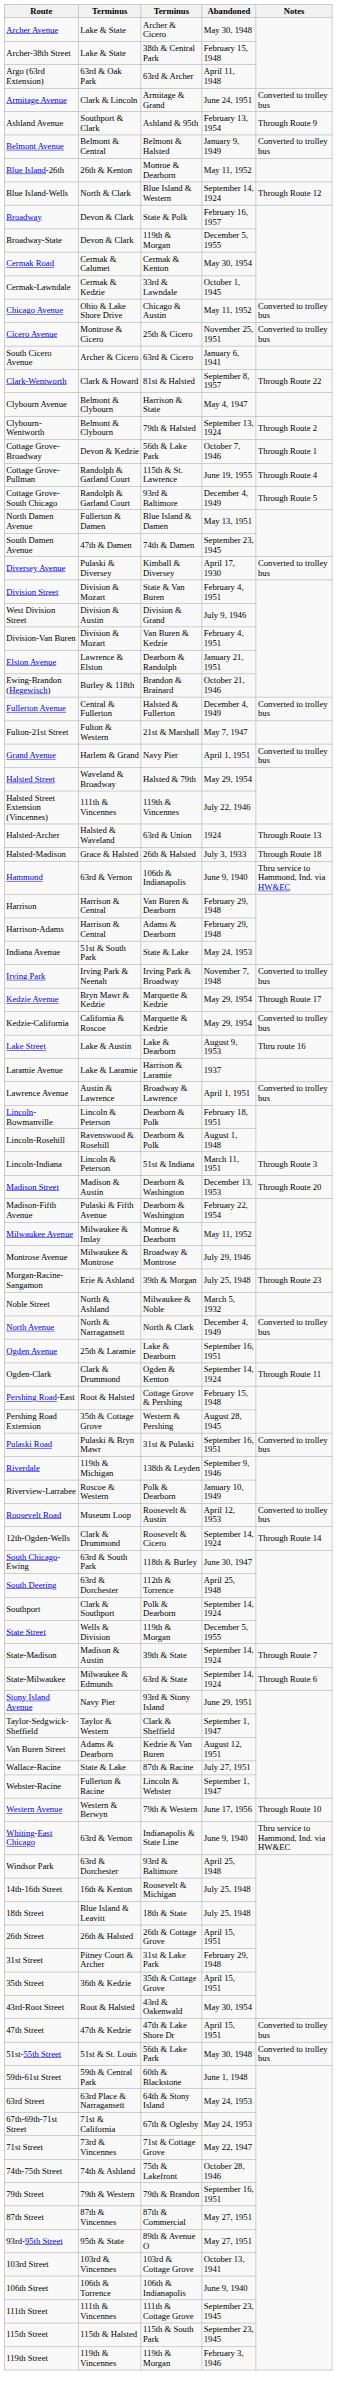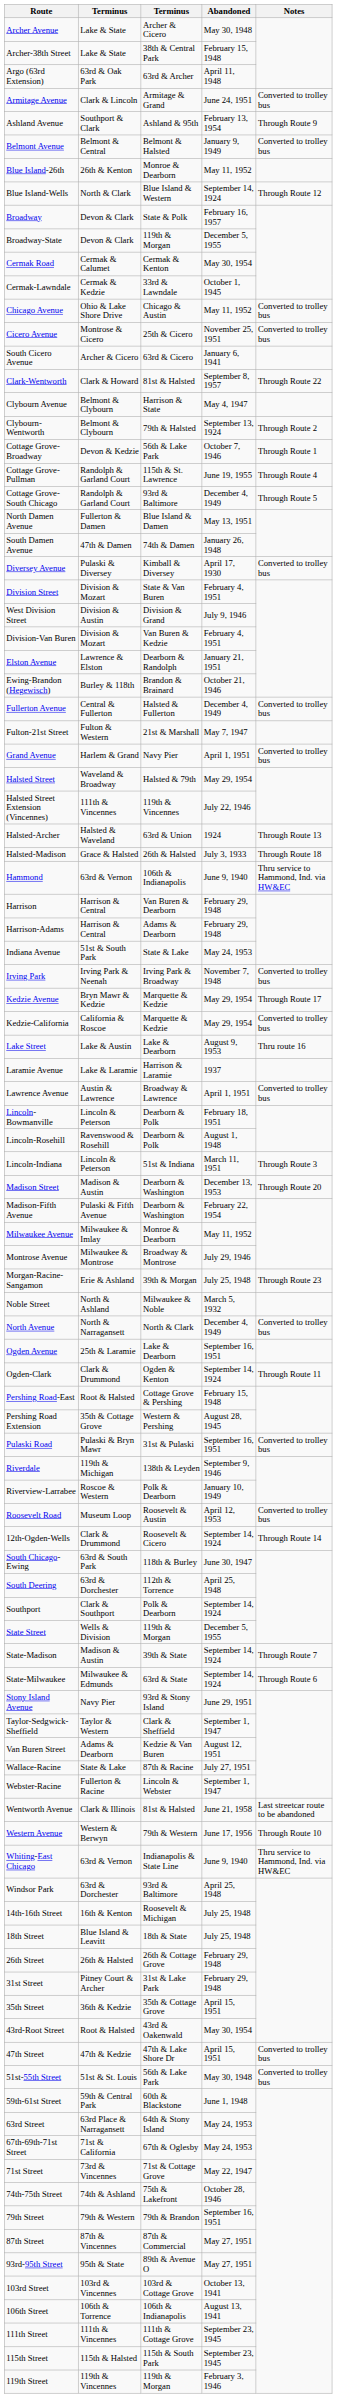(229, 545) September 23, 1945 -> (224, 545) January 26, 1948
+ row: (39, 1810)
(219, 1936) April 15, 1951 -> (226, 1960) February 29, 1948
(226, 2288) June 9, 1940 -> (223, 2311) August 13, 1941
